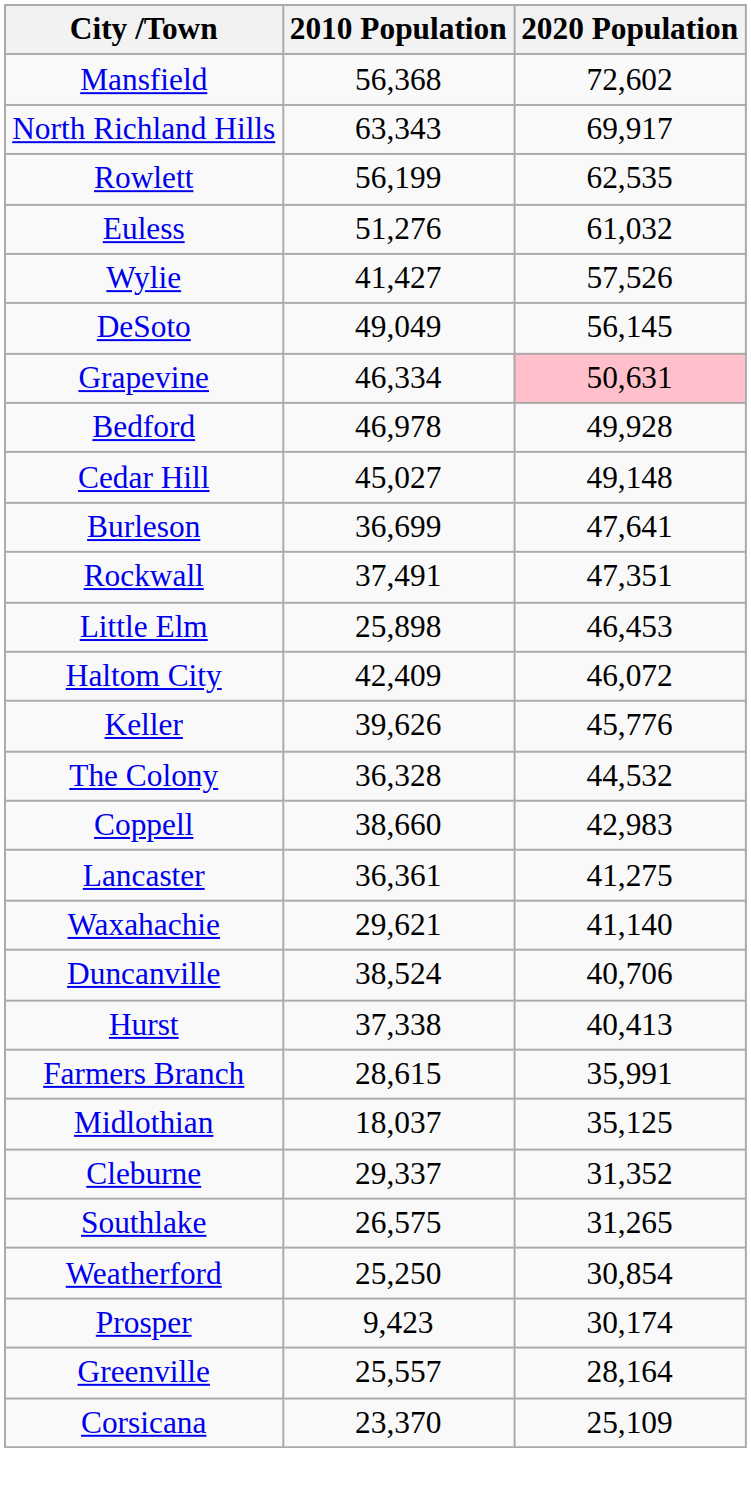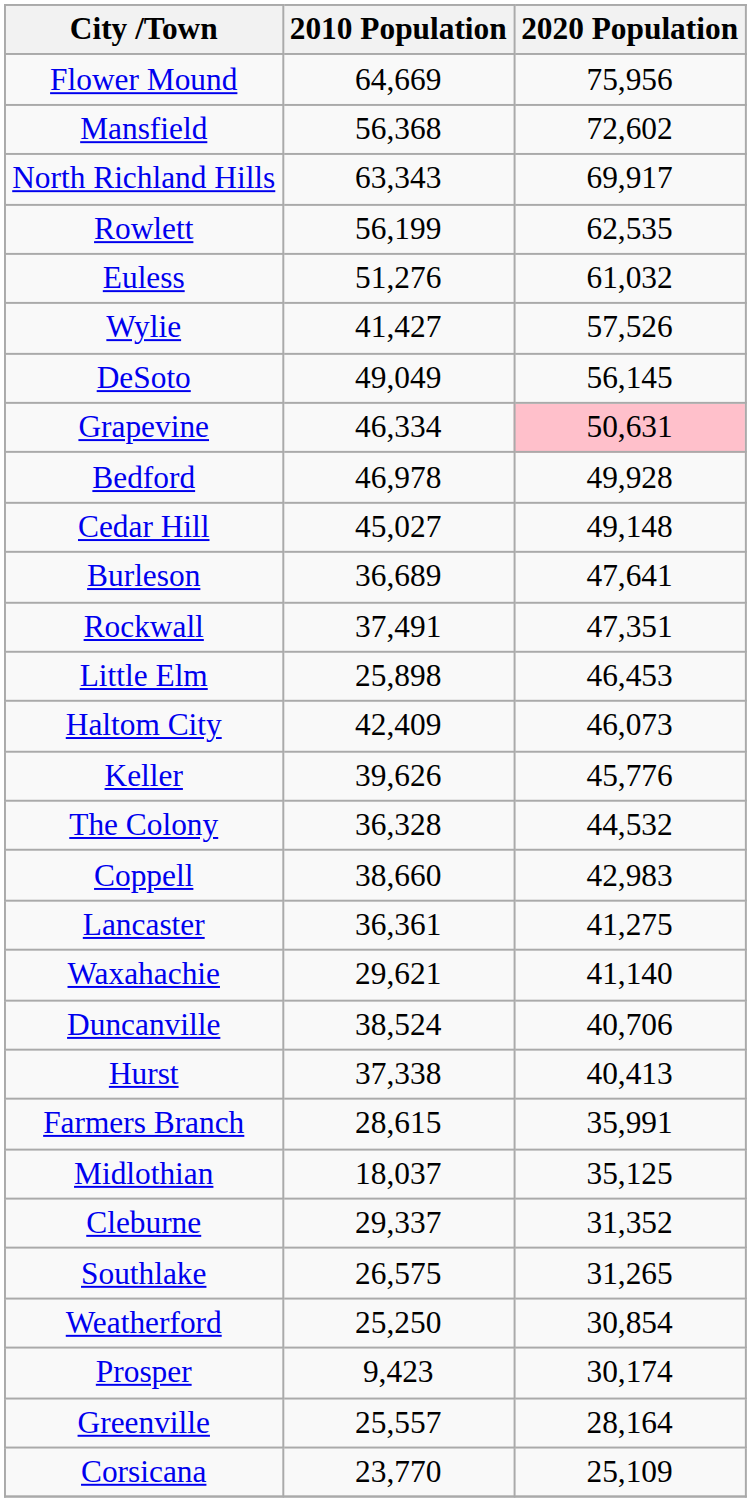+ row: (144, 79)
(398, 526) 36,699 -> (398, 576) 36,689
(630, 675) 46,072 -> (630, 725) 46,073
(398, 1421) 23,370 -> (398, 1471) 23,770
